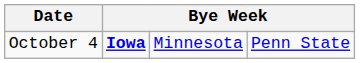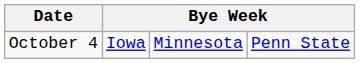(126, 45) bold -> (126, 45) normal
